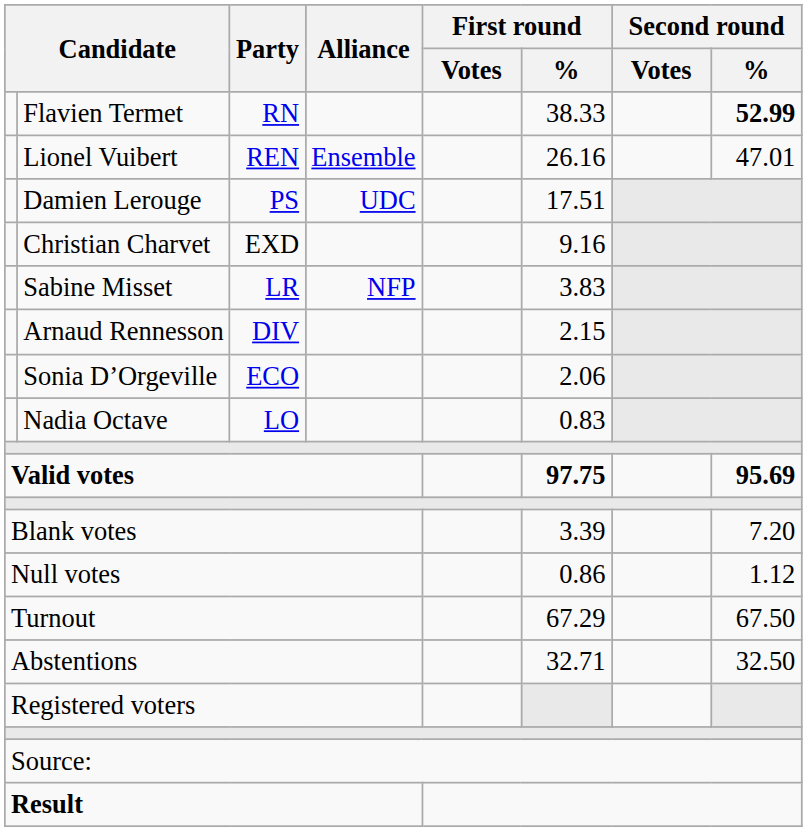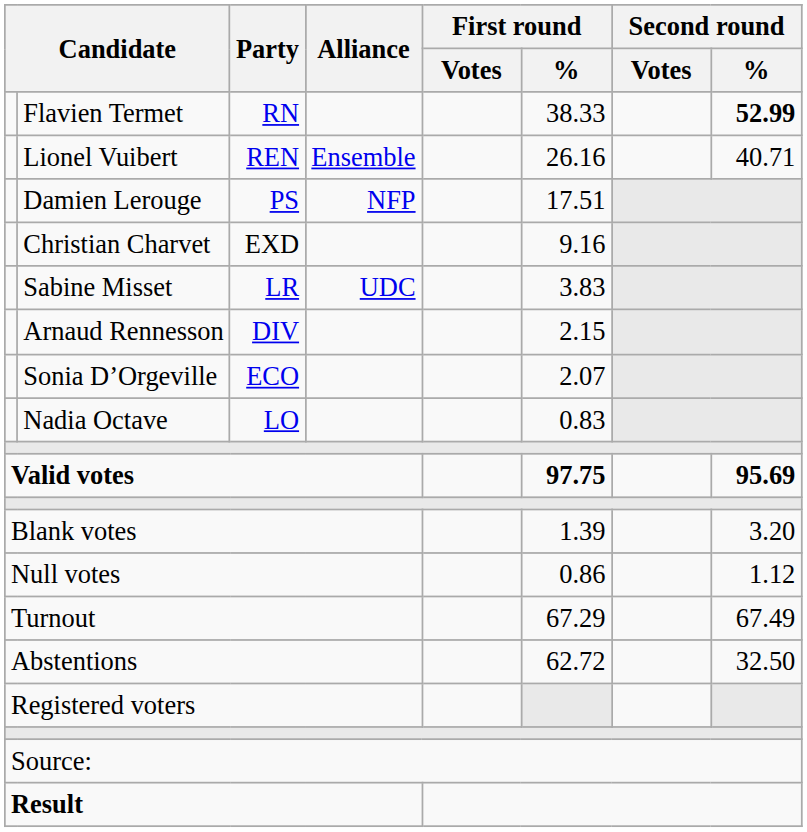(766, 157) 47.01 -> (766, 157) 40.71
(388, 200) UDC -> (391, 200) NFP
(391, 288) NFP -> (388, 288) UDC
(582, 375) 2.06 -> (582, 375) 2.07
(582, 530) 3.39 -> (582, 530) 1.39
(772, 530) 7.20 -> (772, 530) 3.20
(766, 617) 67.50 -> (766, 617) 67.49
(576, 661) 32.71 -> (576, 661) 62.72
